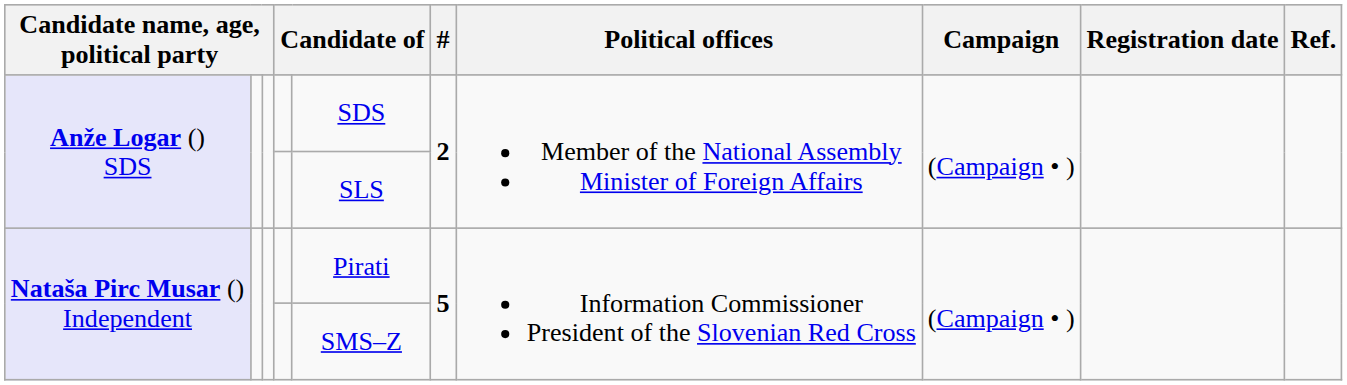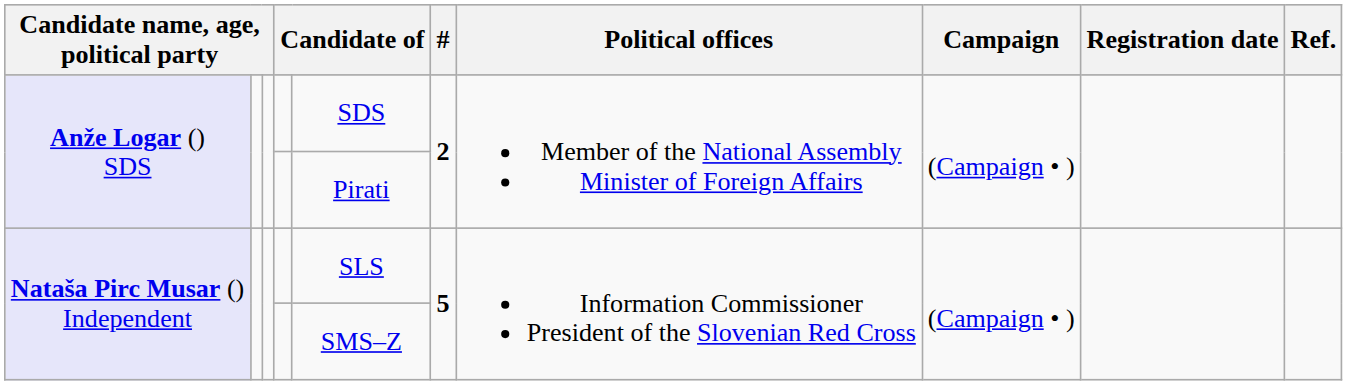(361, 189) SLS -> (361, 189) Pirati
(361, 265) Pirati -> (361, 265) SLS
